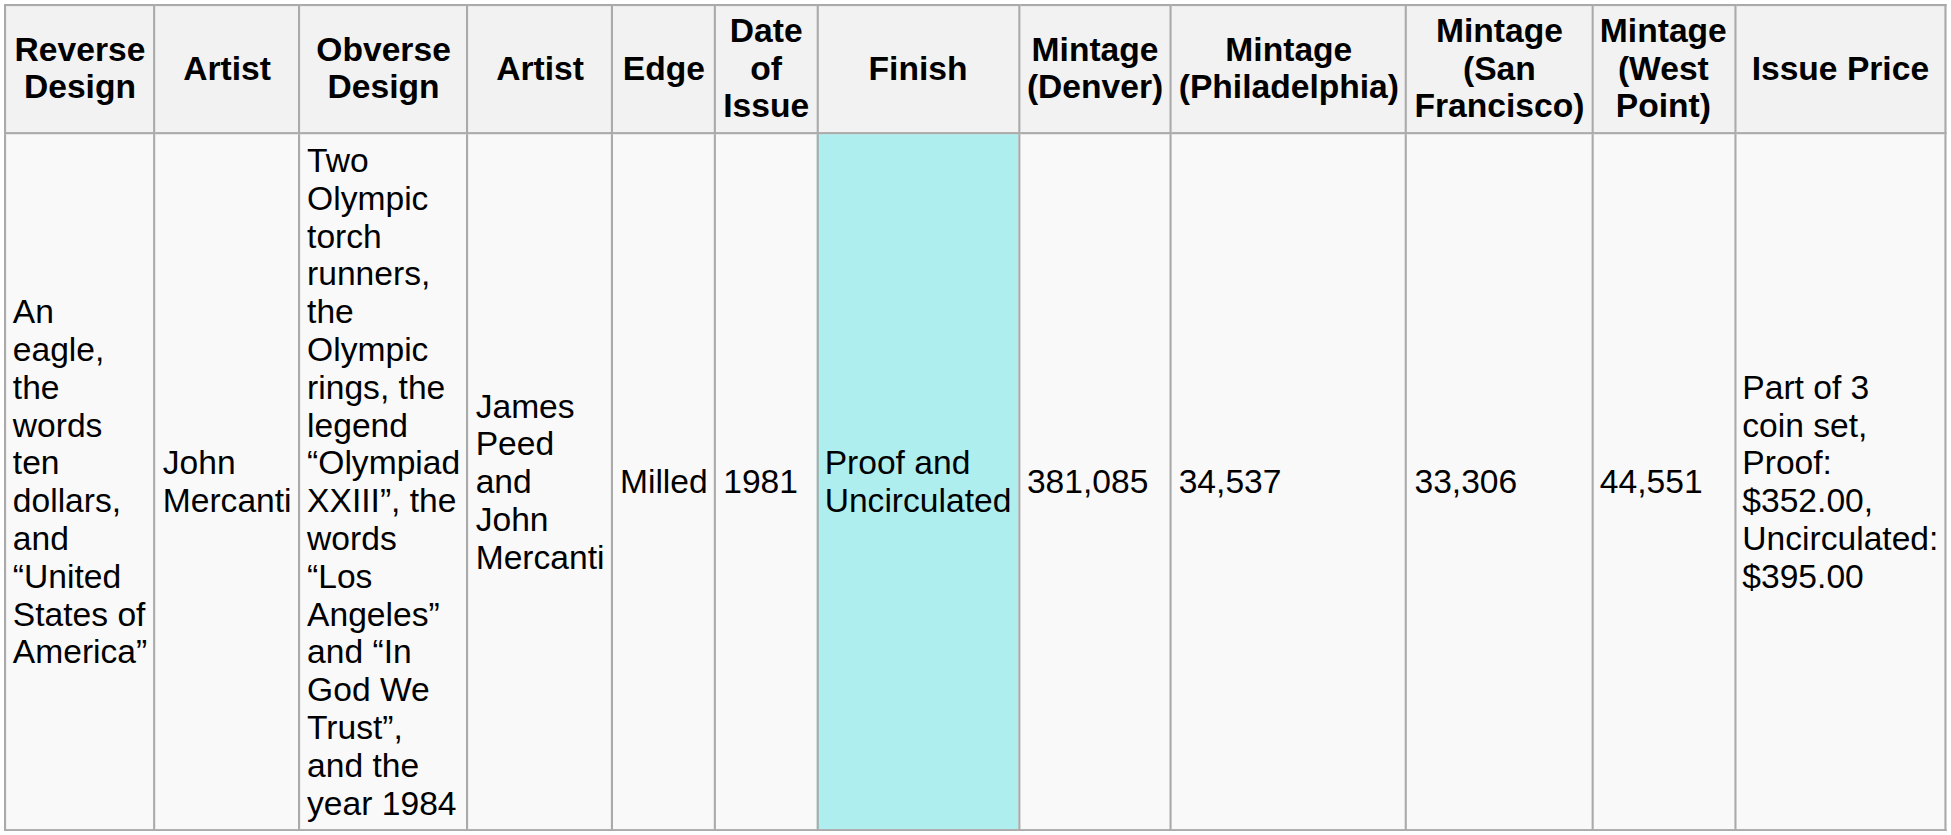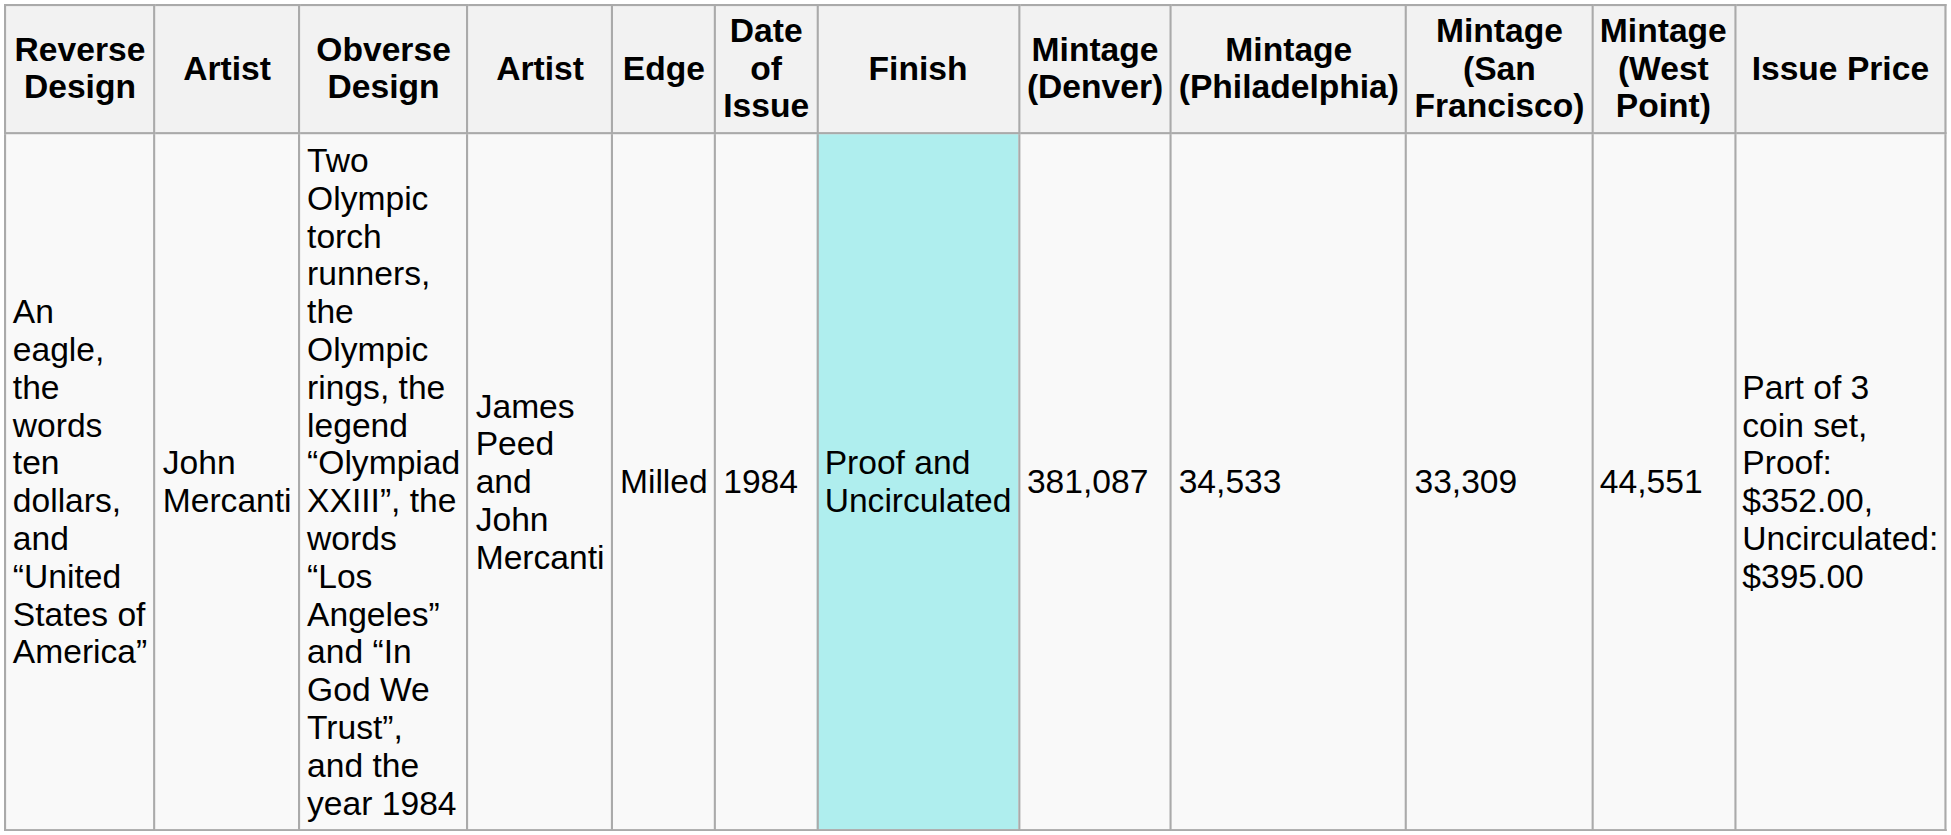(761, 481) 1981 -> (761, 481) 1984
(1088, 481) 381,085 -> (1088, 481) 381,087
(1230, 481) 34,537 -> (1230, 481) 34,533
(1466, 481) 33,306 -> (1466, 481) 33,309
